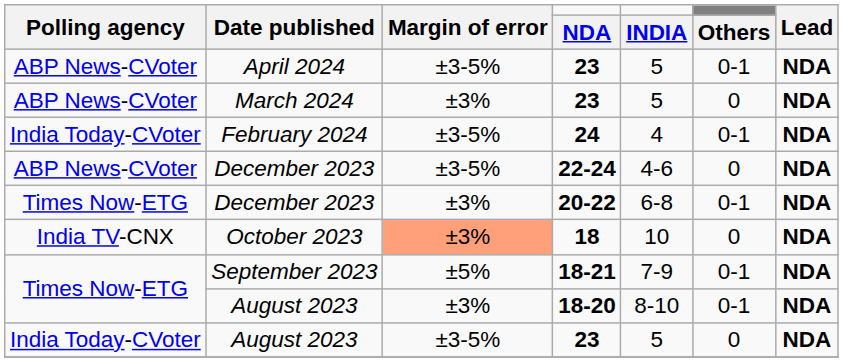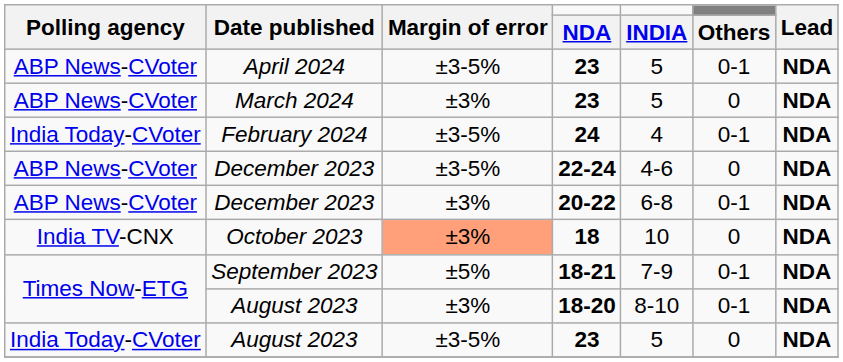(105, 202) Times Now-ETG -> (105, 202) ABP News-CVoter
